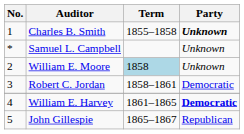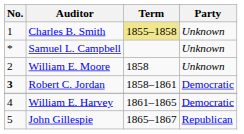(151, 31) no background -> (151, 31) khaki background
(204, 31) bold -> (203, 31) normal
(137, 66) lightblue background -> (137, 66) no background
(10, 84) normal -> (10, 84) bold
(209, 102) bold -> (208, 102) normal
